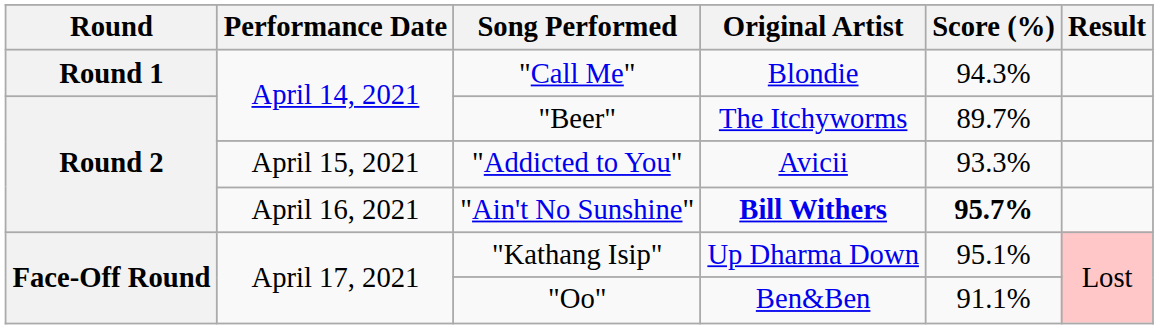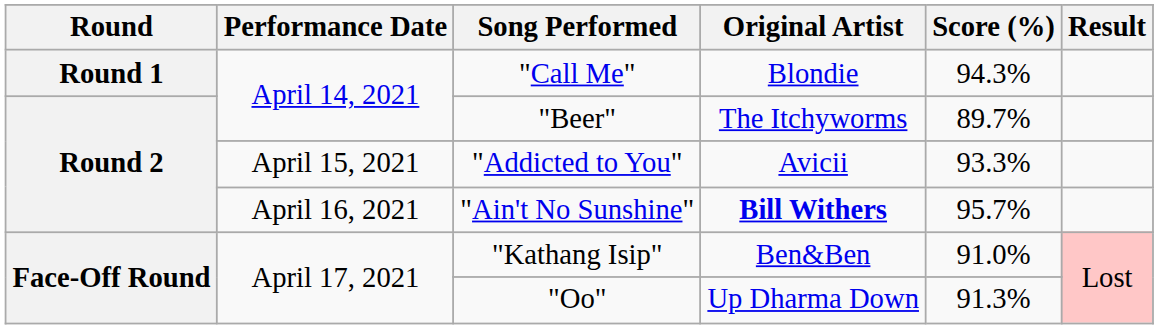(994, 208) bold -> (994, 208) normal
(813, 254) Up Dharma Down -> (813, 254) Ben&Ben
(994, 254) 95.1% -> (994, 254) 91.0%
(813, 299) Ben&Ben -> (813, 299) Up Dharma Down
(994, 299) 91.1% -> (994, 299) 91.3%
